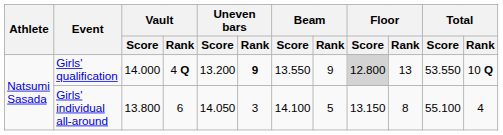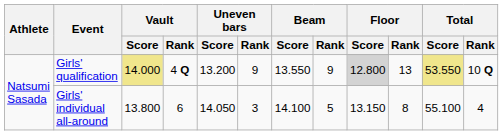(142, 70) no background -> (142, 70) khaki background
(255, 70) bold -> (255, 70) normal
(443, 70) no background -> (443, 70) khaki background
